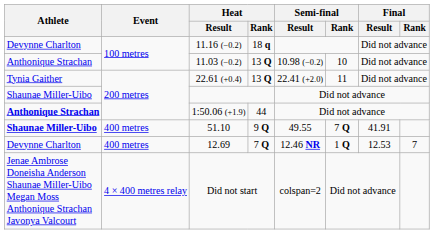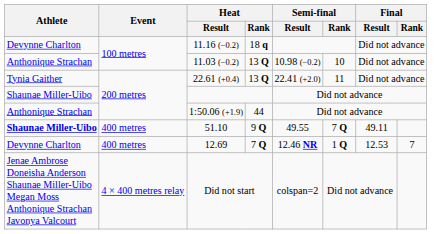(53, 112) bold -> (49, 112) normal
(379, 128) 41.91 -> (377, 128) 49.11
